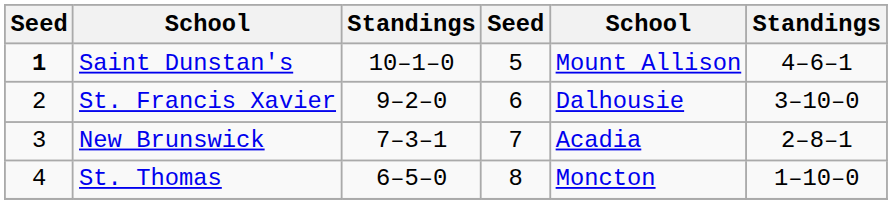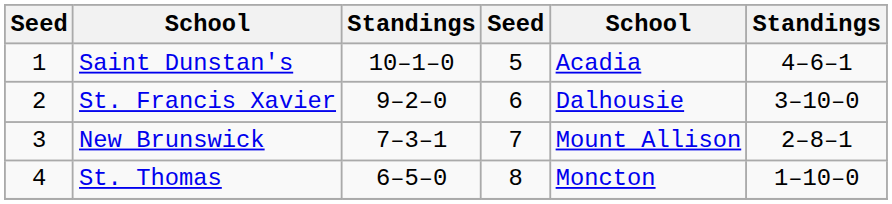(39, 63) bold -> (39, 63) normal
(648, 63) Mount Allison -> (598, 63) Acadia
(598, 141) Acadia -> (648, 141) Mount Allison
